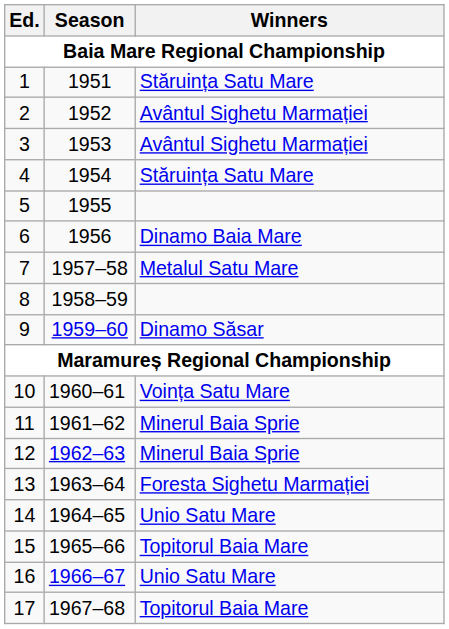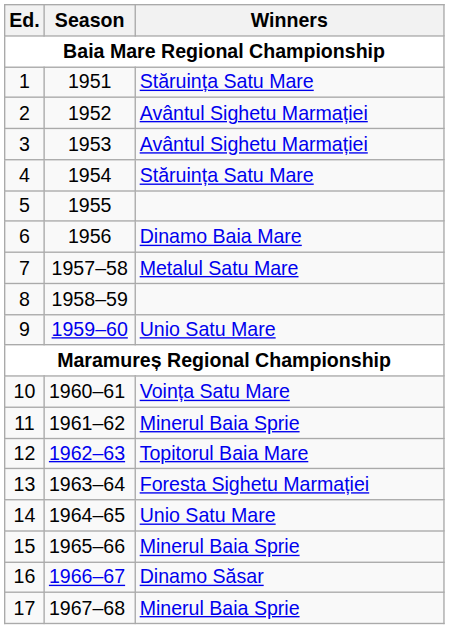(202, 330) Dinamo Săsar -> (208, 330) Unio Satu Mare
(220, 454) Minerul Baia Sprie -> (224, 454) Topitorul Baia Mare
(224, 547) Topitorul Baia Mare -> (220, 547) Minerul Baia Sprie
(208, 577) Unio Satu Mare -> (202, 577) Dinamo Săsar
(224, 608) Topitorul Baia Mare -> (220, 608) Minerul Baia Sprie
